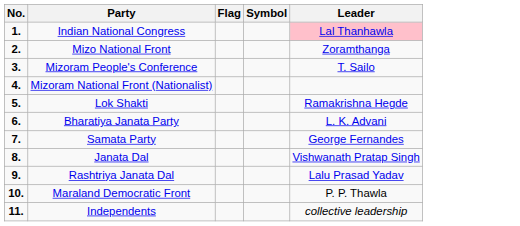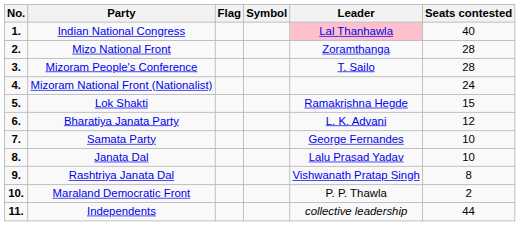+ column: (469, 13)
(356, 157) Vishwanath Pratap Singh -> (356, 157) Lalu Prasad Yadav
(356, 175) Lalu Prasad Yadav -> (356, 175) Vishwanath Pratap Singh
